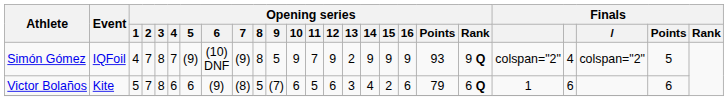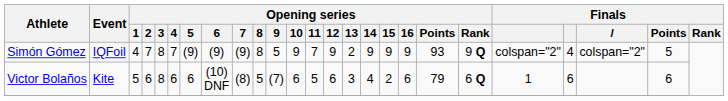(217, 60) (10) DNF -> (217, 53) (9)
(148, 86) 7 -> (148, 79) 6
(217, 86) (9) -> (217, 79) (10) DNF
